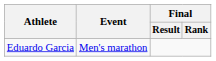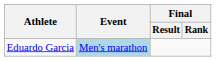(113, 47) no background -> (113, 47) lightblue background
